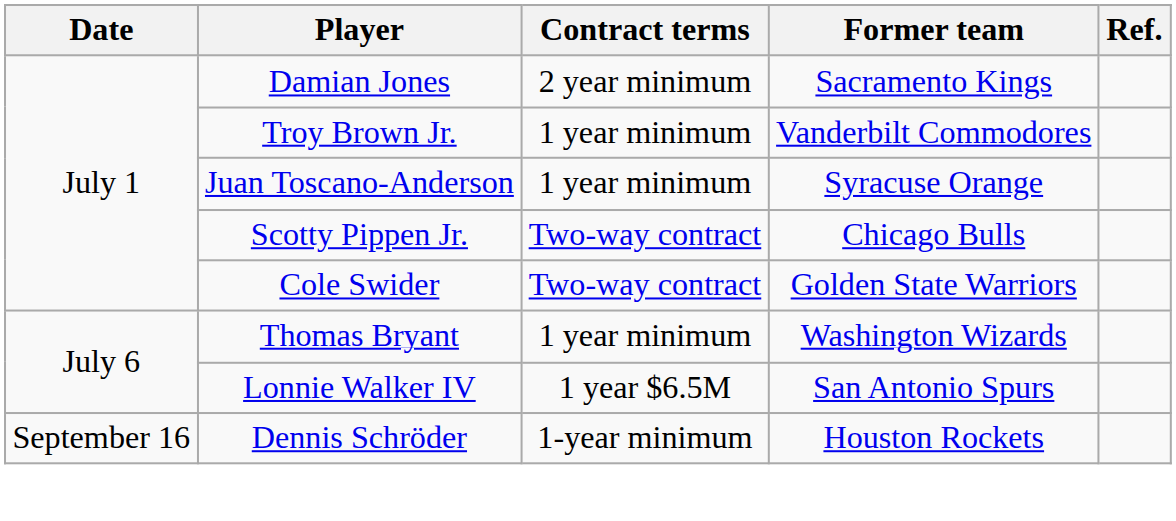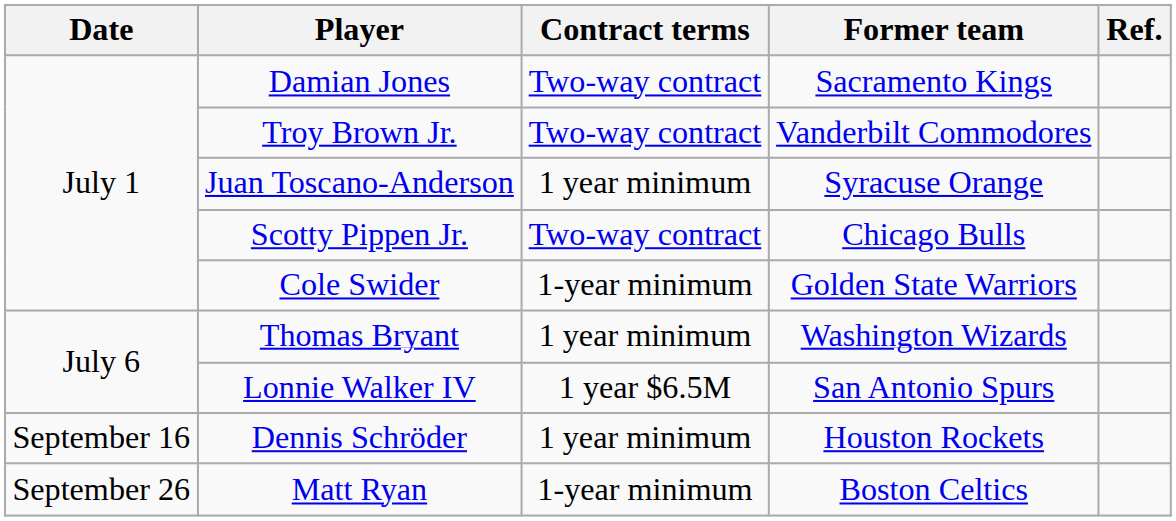(645, 81) 2 year minimum -> (645, 81) Two-way contract
(645, 132) 1 year minimum -> (645, 132) Two-way contract
(645, 285) Two-way contract -> (645, 285) 1-year minimum
(645, 438) 1-year minimum -> (645, 438) 1 year minimum
+ row: (359, 489)
